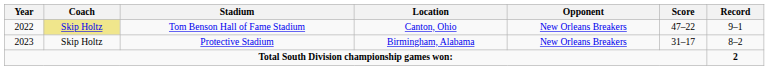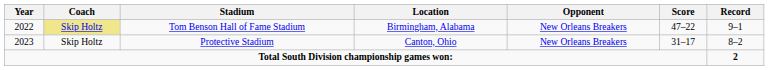(431, 27) Canton, Ohio -> (431, 27) Birmingham, Alabama
(431, 42) Birmingham, Alabama -> (431, 42) Canton, Ohio
